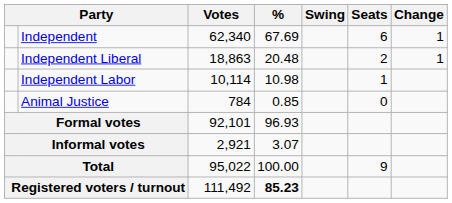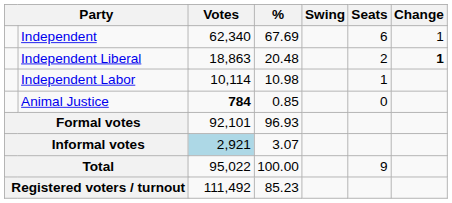(440, 58) normal -> (440, 58) bold
(240, 101) normal -> (240, 101) bold
(234, 144) no background -> (234, 144) lightblue background
(282, 187) bold -> (282, 187) normal
